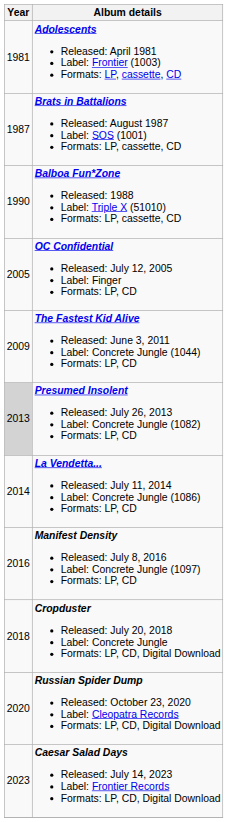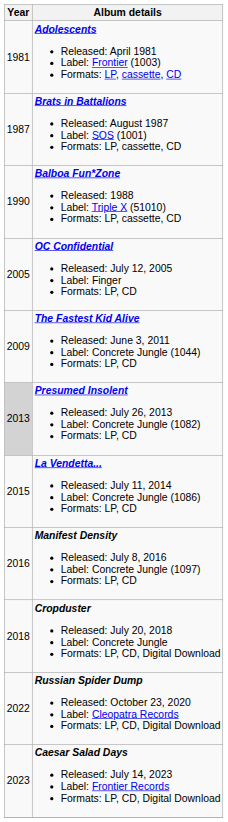(18, 491) 2014 -> (18, 491) 2015
(18, 708) 2020 -> (18, 708) 2022
